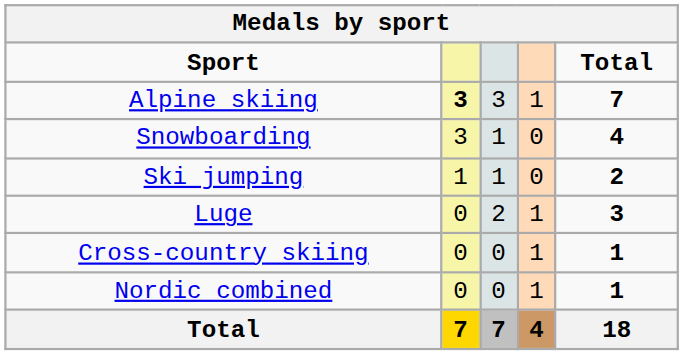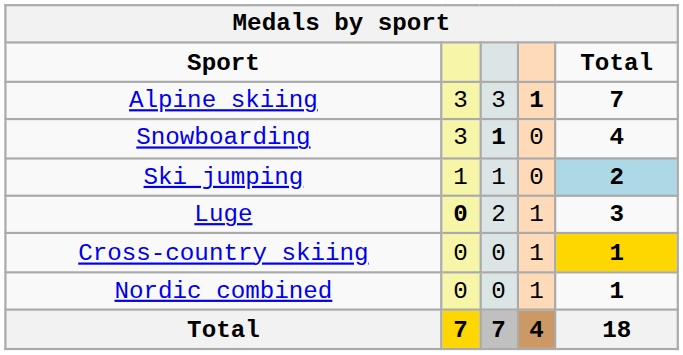(461, 101) bold -> (461, 101) normal
(537, 101) normal -> (537, 101) bold
(499, 139) normal -> (499, 139) bold
(617, 177) no background -> (617, 177) lightblue background
(461, 215) normal -> (461, 215) bold
(617, 253) no background -> (617, 253) gold background
